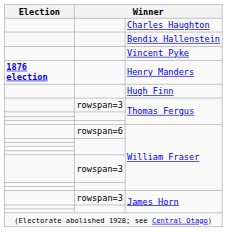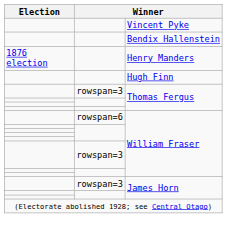- row: (100, 25)
rows swapped: (100, 39) <-> (100, 53)
(27, 72) bold -> (27, 58) normal
